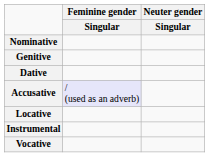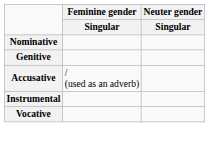- row: (33, 73)
(102, 93) lavender background -> (102, 78) no background
- row: (33, 114)
